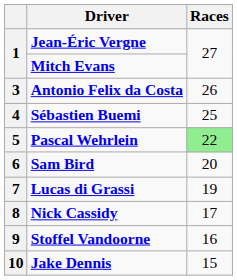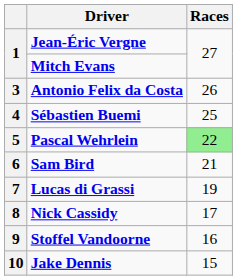(209, 164) 20 -> (209, 164) 21
